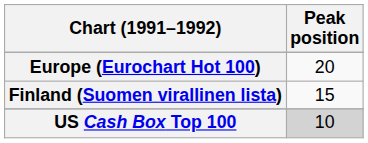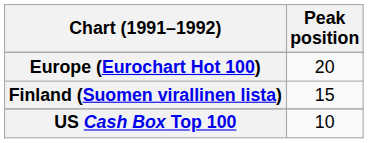(325, 123) lightgrey background -> (325, 123) no background
